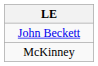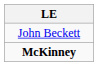(49, 52) normal -> (49, 52) bold
